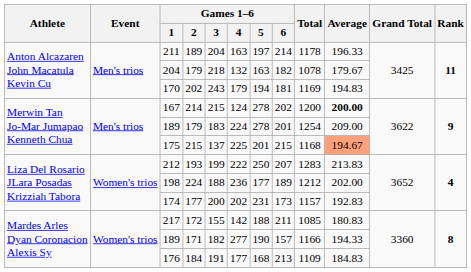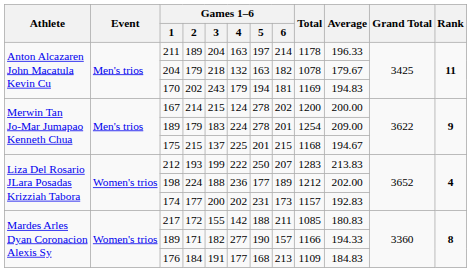(347, 108) bold -> (347, 108) normal
(347, 145) lightsalmon background -> (347, 145) no background
